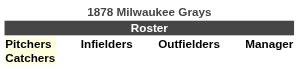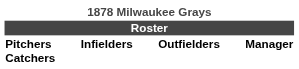(30, 51) lightyellow background -> (30, 51) no background
